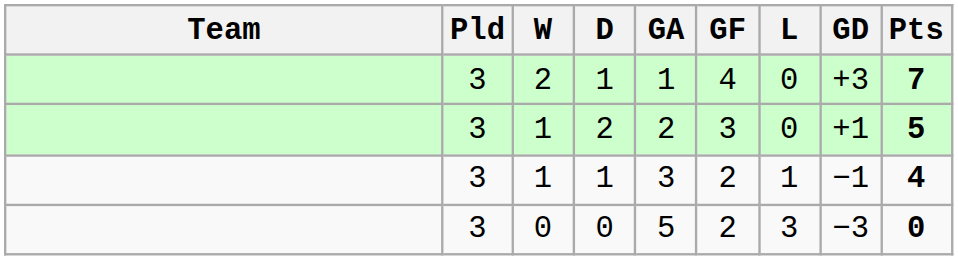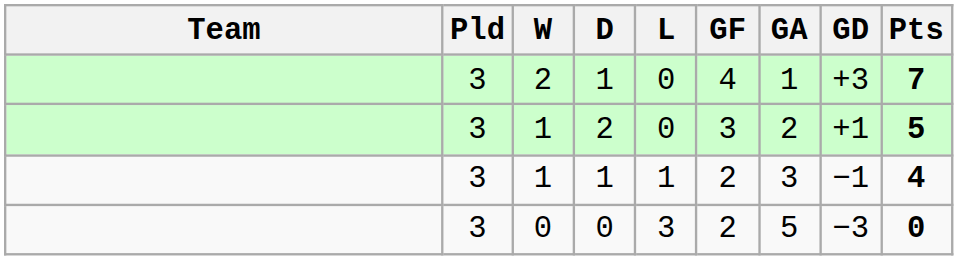columns swapped: (789, 30) <-> (666, 30)
